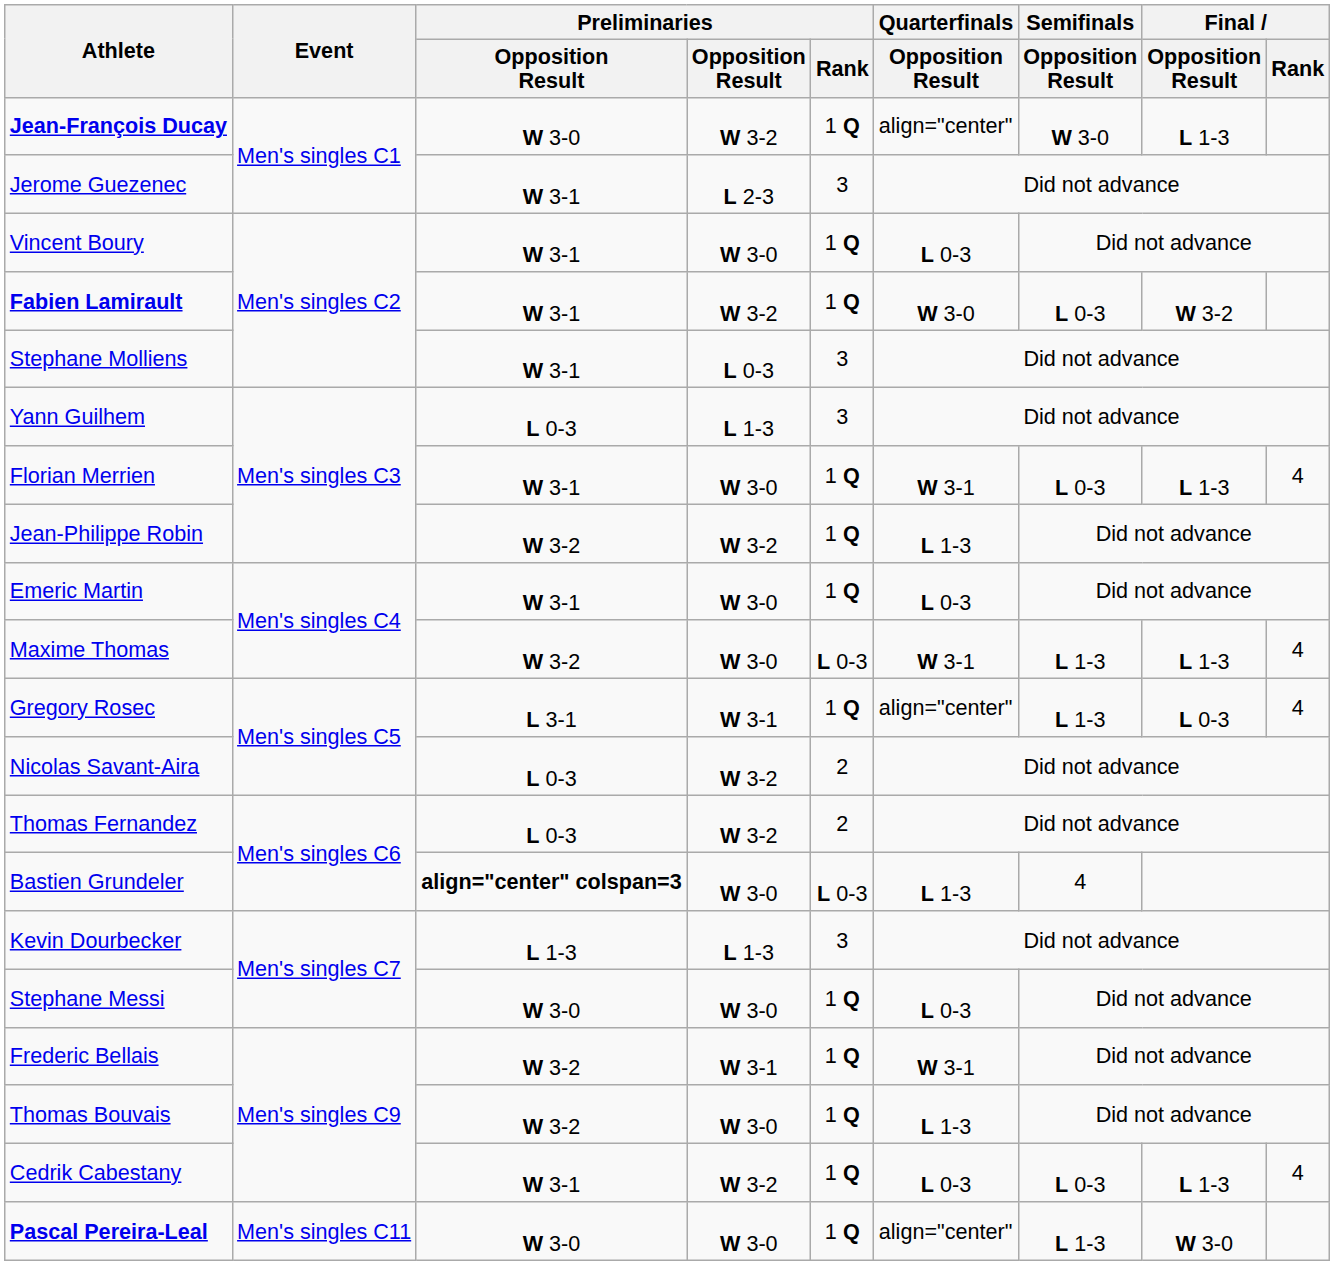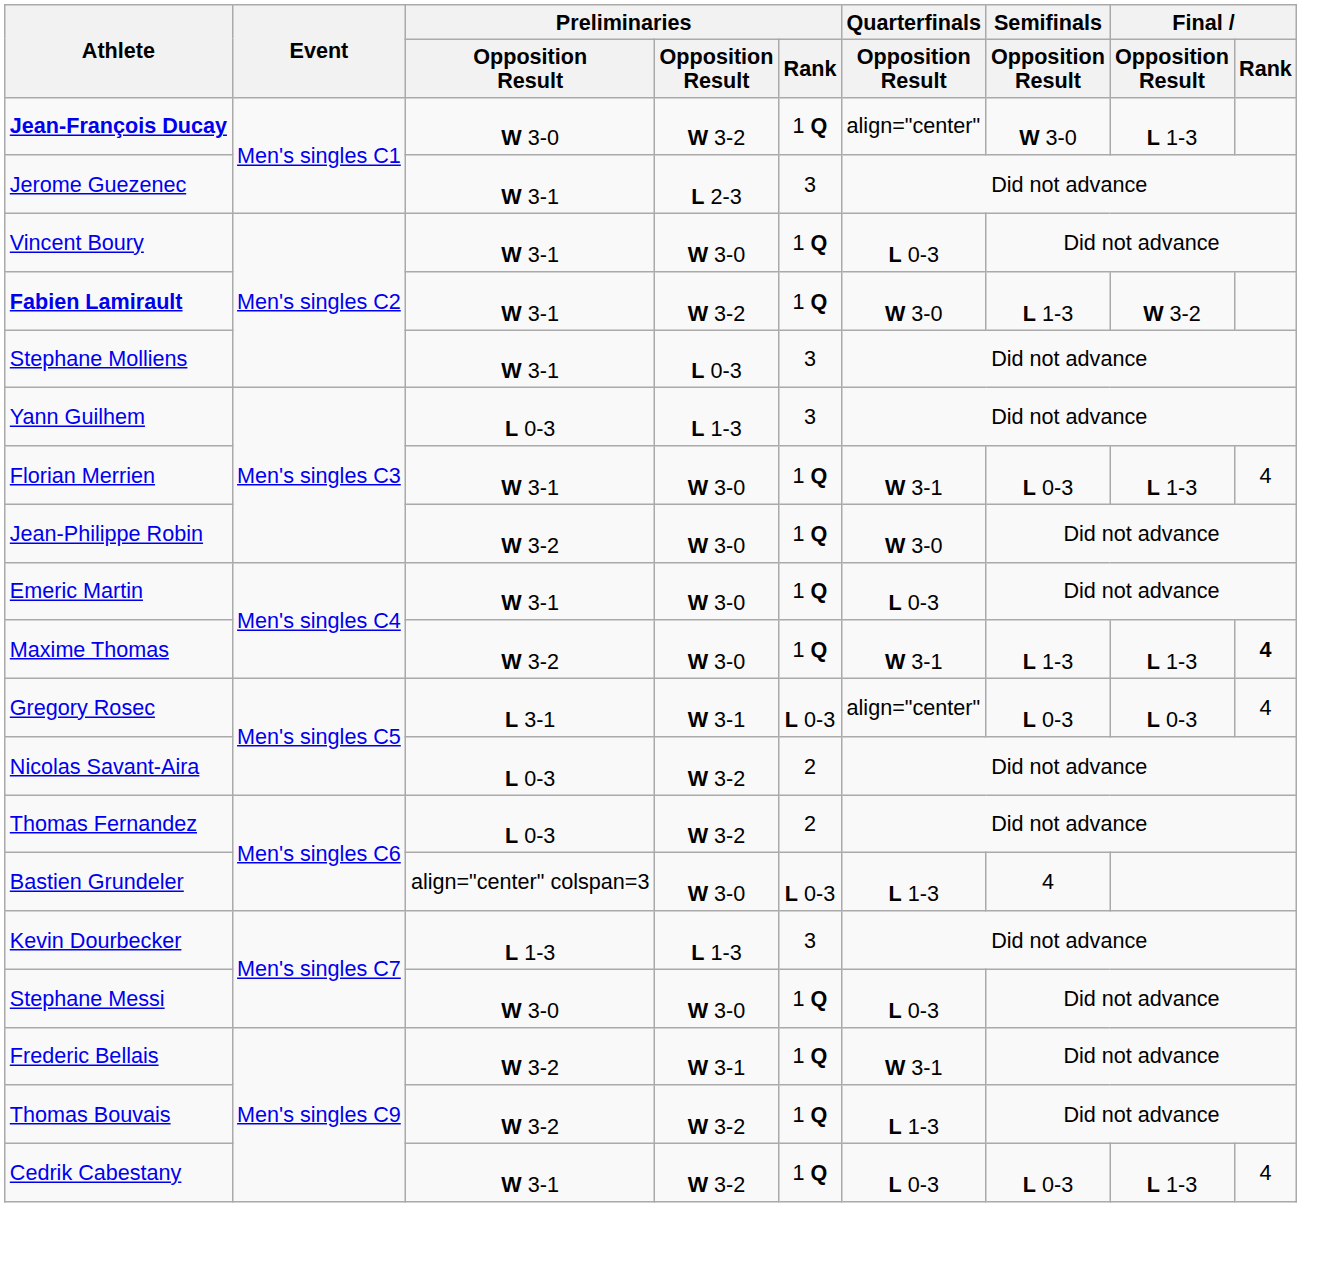(1080, 313) L 0-3 -> (1048, 313) L 1-3
(749, 545) W 3-2 -> (717, 545) W 3-0
(946, 545) L 1-3 -> (914, 545) W 3-0
(842, 662) L 0-3 -> (810, 650) 1 Q
(1298, 650) normal -> (1265, 650) bold
(842, 708) 1 Q -> (810, 720) L 0-3
(1080, 720) L 1-3 -> (1048, 720) L 0-3
(552, 882) bold -> (530, 882) normal
(749, 1127) W 3-0 -> (717, 1127) W 3-2
- row: (109, 1231)
